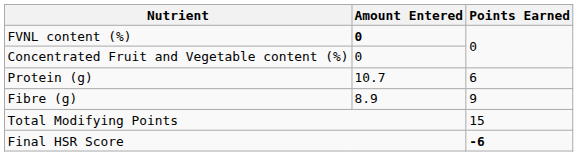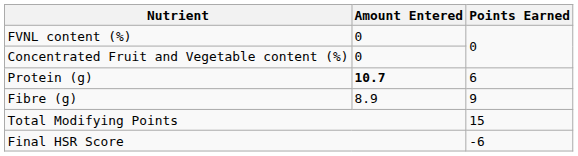(358, 36) bold -> (358, 36) normal
(370, 78) normal -> (370, 78) bold
(477, 141) bold -> (477, 141) normal
